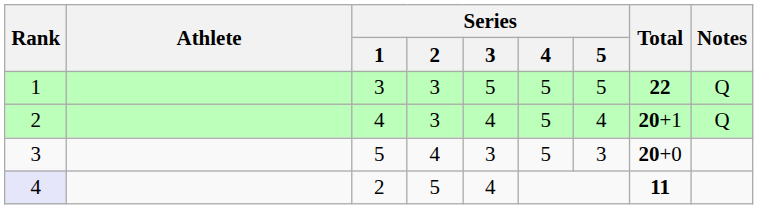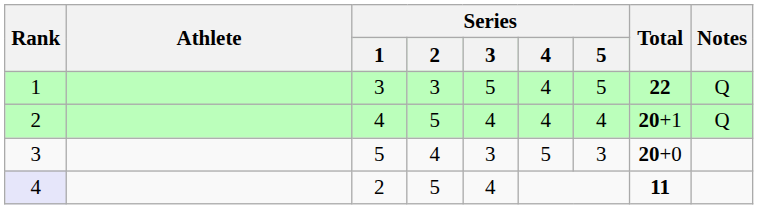(546, 87) 5 -> (546, 87) 4
(435, 120) 3 -> (435, 120) 5
(546, 120) 5 -> (546, 120) 4
